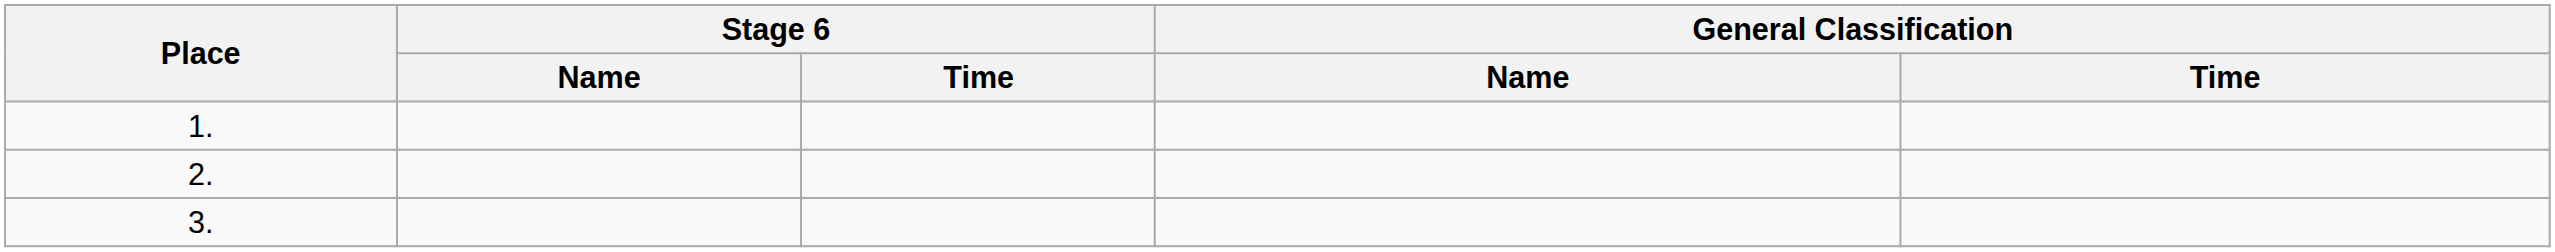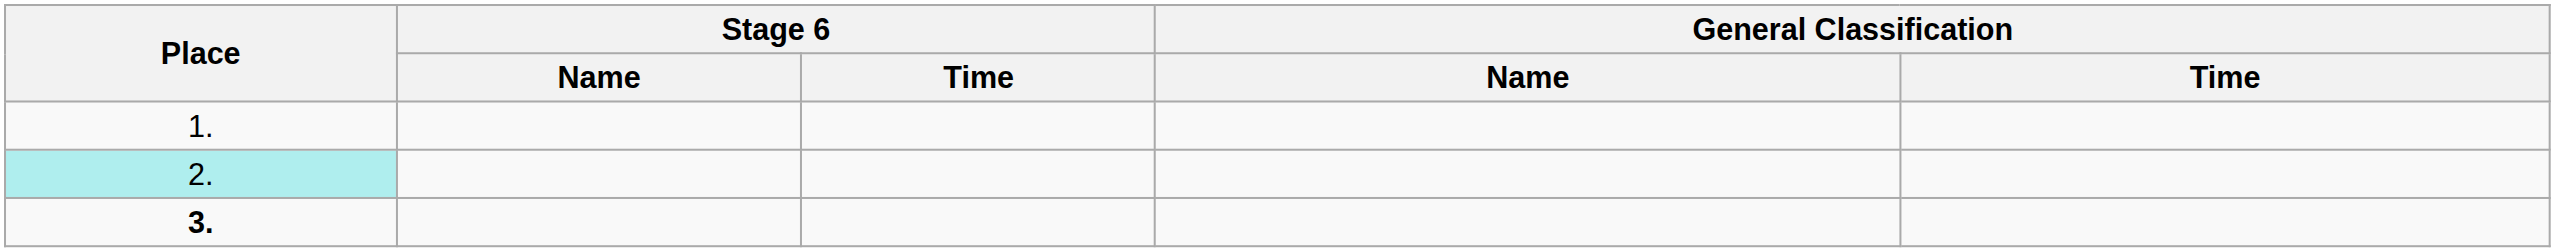(201, 174) no background -> (201, 174) paleturquoise background
(201, 223) normal -> (201, 223) bold
